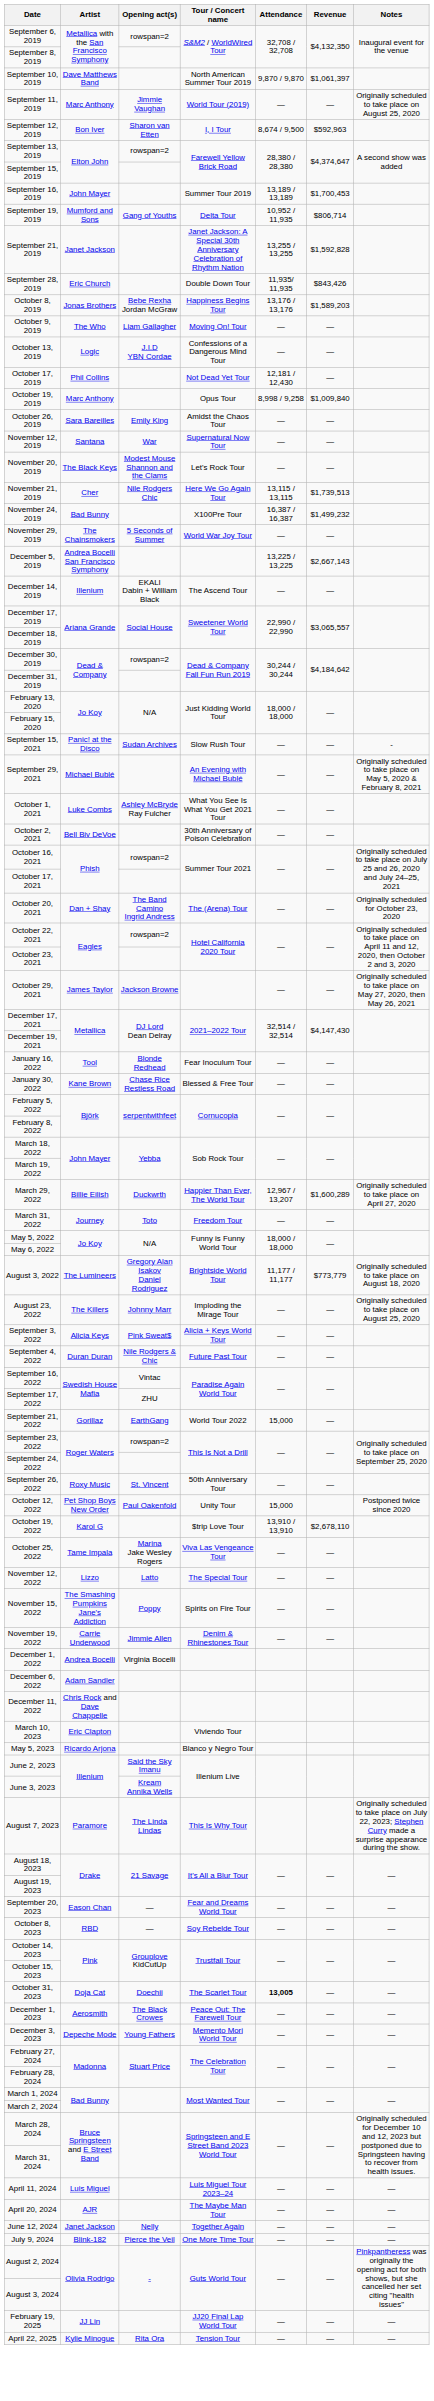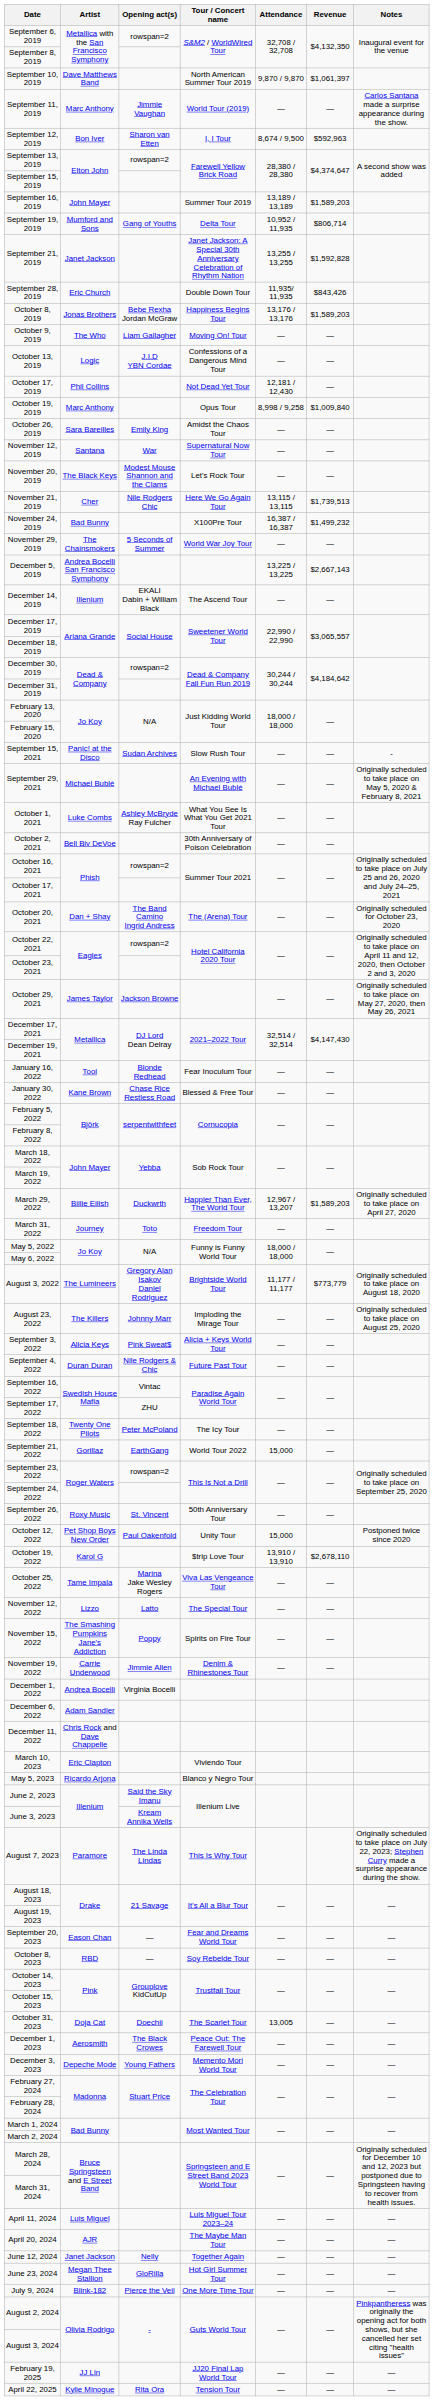(391, 104) Originally scheduled to take place on August 25, 2020 -> (391, 108) Carlos Santana made a surprise appearance during the show.
(330, 193) $1,700,453 -> (330, 202) $1,589,203
(330, 1194) $1,600,289 -> (330, 1203) $1,589,203
+ row: (32, 1429)
(281, 1992) bold -> (281, 2022) normal
+ row: (32, 2273)
